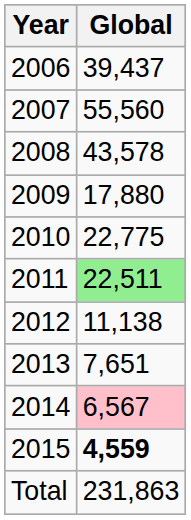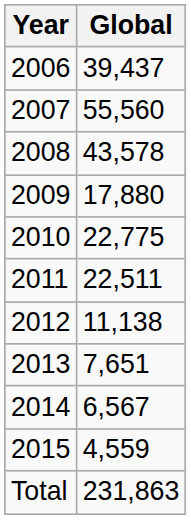(123, 279) lightgreen background -> (123, 279) no background
(116, 407) pink background -> (116, 407) no background
(116, 449) bold -> (116, 449) normal
